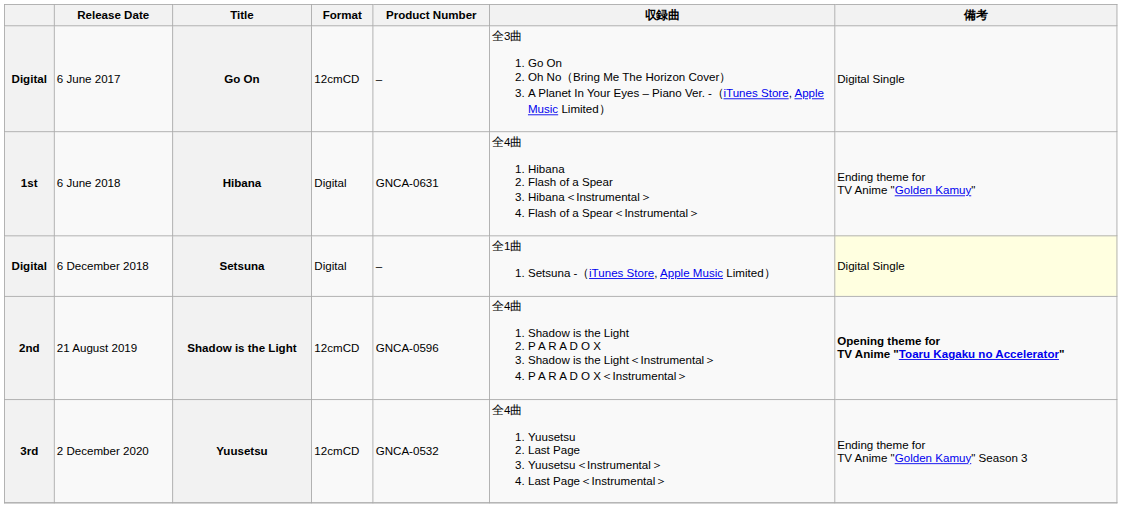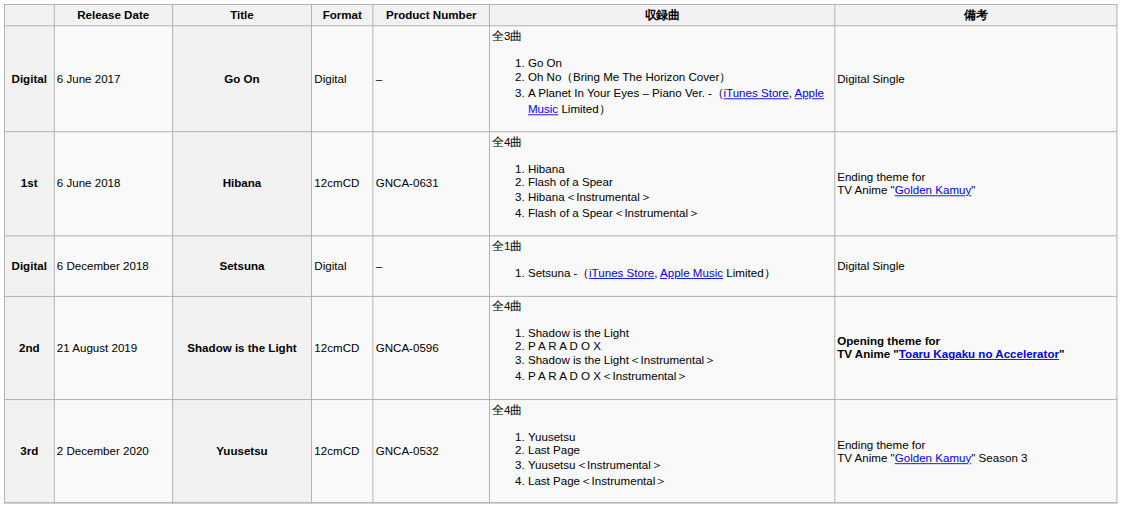(337, 79) 12cmCD -> (330, 79) Digital
(330, 184) Digital -> (337, 184) 12cmCD
(871, 266) lightyellow background -> (871, 266) no background
